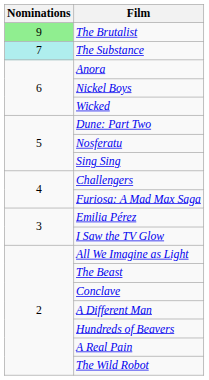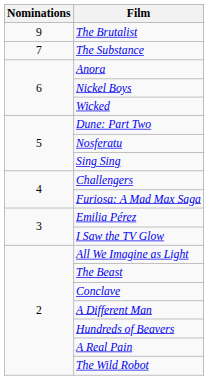(39, 32) lightgreen background -> (39, 32) no background
(39, 50) paleturquoise background -> (39, 50) no background
